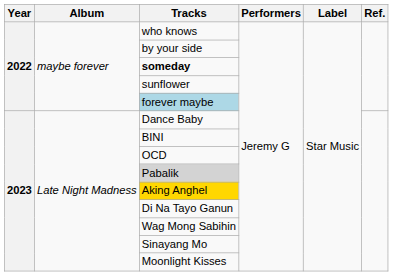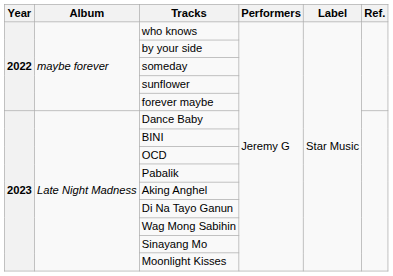(166, 66) bold -> (165, 66) normal
(178, 102) lightblue background -> (178, 102) no background
(160, 173) lightgrey background -> (160, 173) no background
(174, 191) gold background -> (174, 191) no background
